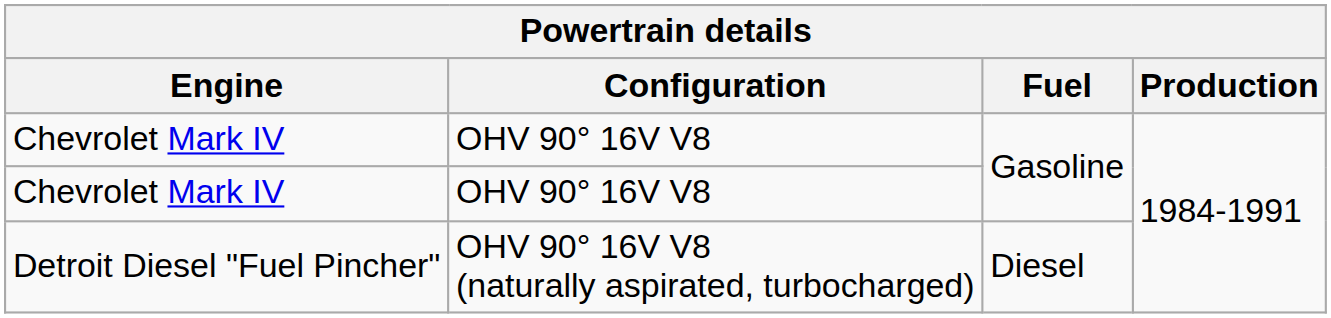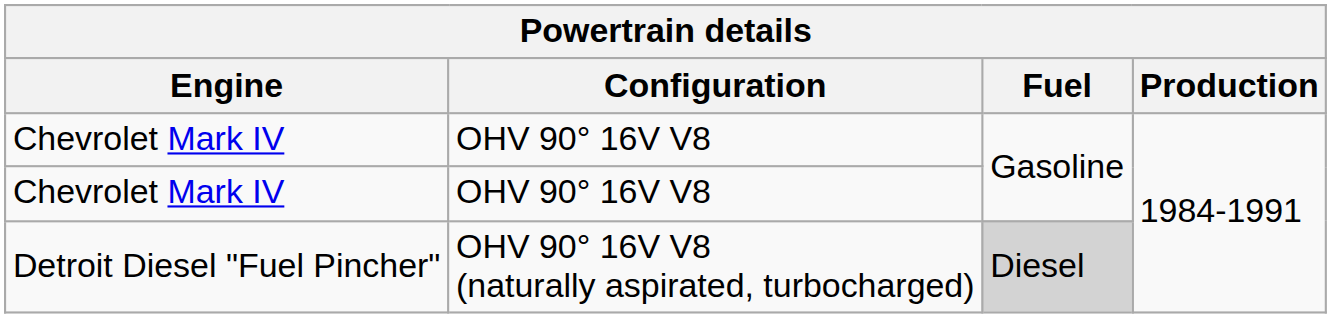(1037, 265) no background -> (1037, 265) lightgrey background
